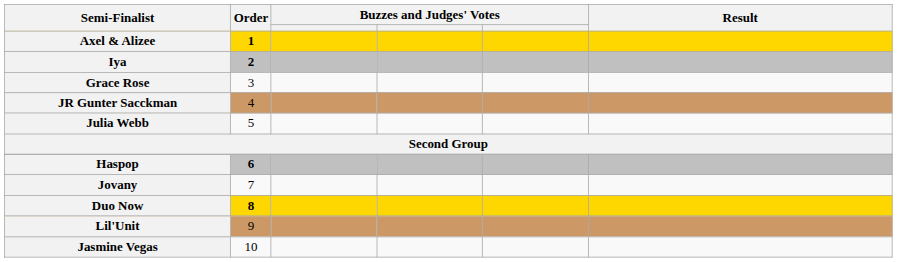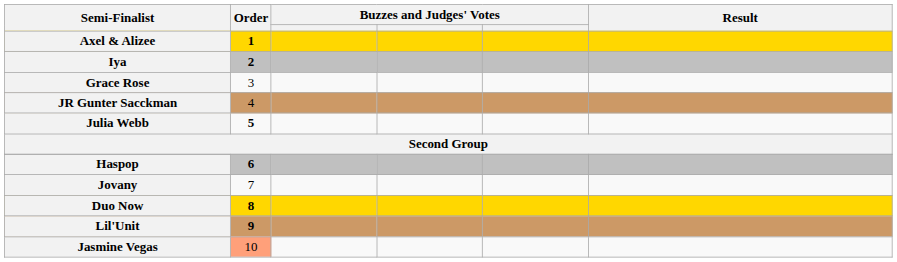(251, 123) normal -> (251, 123) bold
(251, 226) normal -> (251, 226) bold
(251, 246) no background -> (251, 246) lightsalmon background
